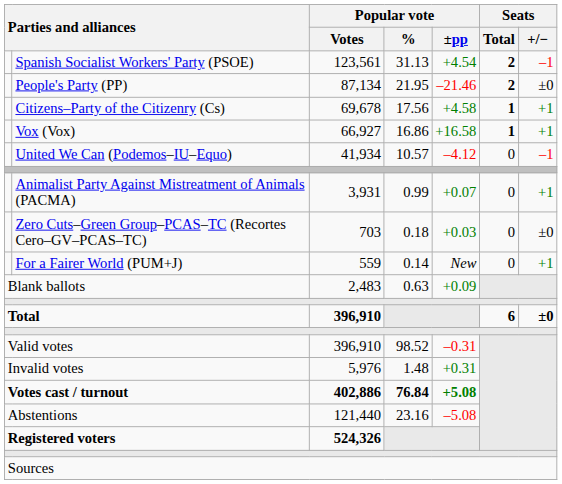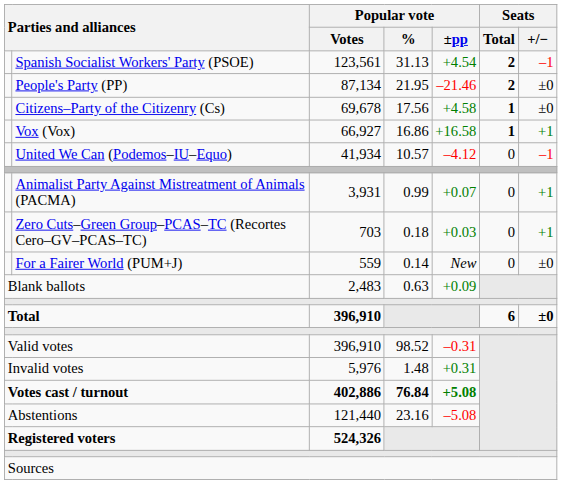(546, 108) +1 -> (546, 108) ±0
(546, 232) ±0 -> (546, 232) +1
(546, 263) +1 -> (546, 263) ±0
